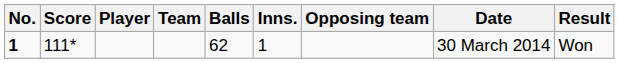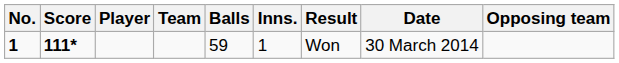columns swapped: (367, 18) <-> (584, 18)
(60, 45) normal -> (60, 45) bold
(219, 45) 62 -> (219, 45) 59
